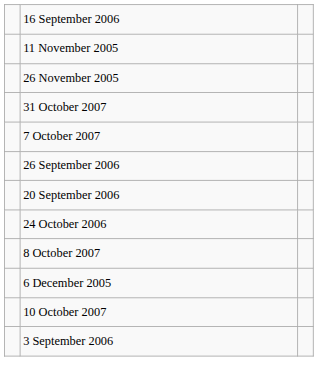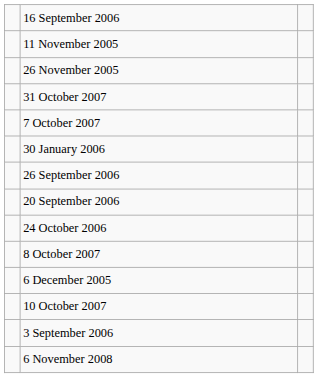+ row: (64, 149)
+ row: (68, 359)
